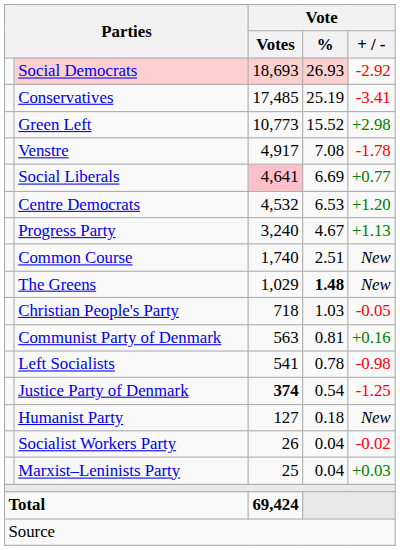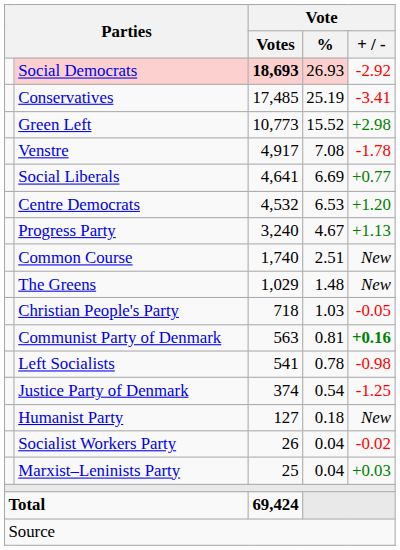(275, 71) normal -> (275, 71) bold
(280, 177) pink background -> (280, 177) no background
(329, 284) bold -> (329, 284) normal
(371, 337) normal -> (371, 337) bold
(286, 390) bold -> (286, 390) normal
